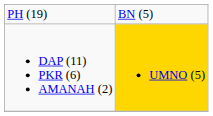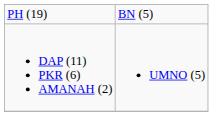(162, 75) gold background -> (162, 75) no background
